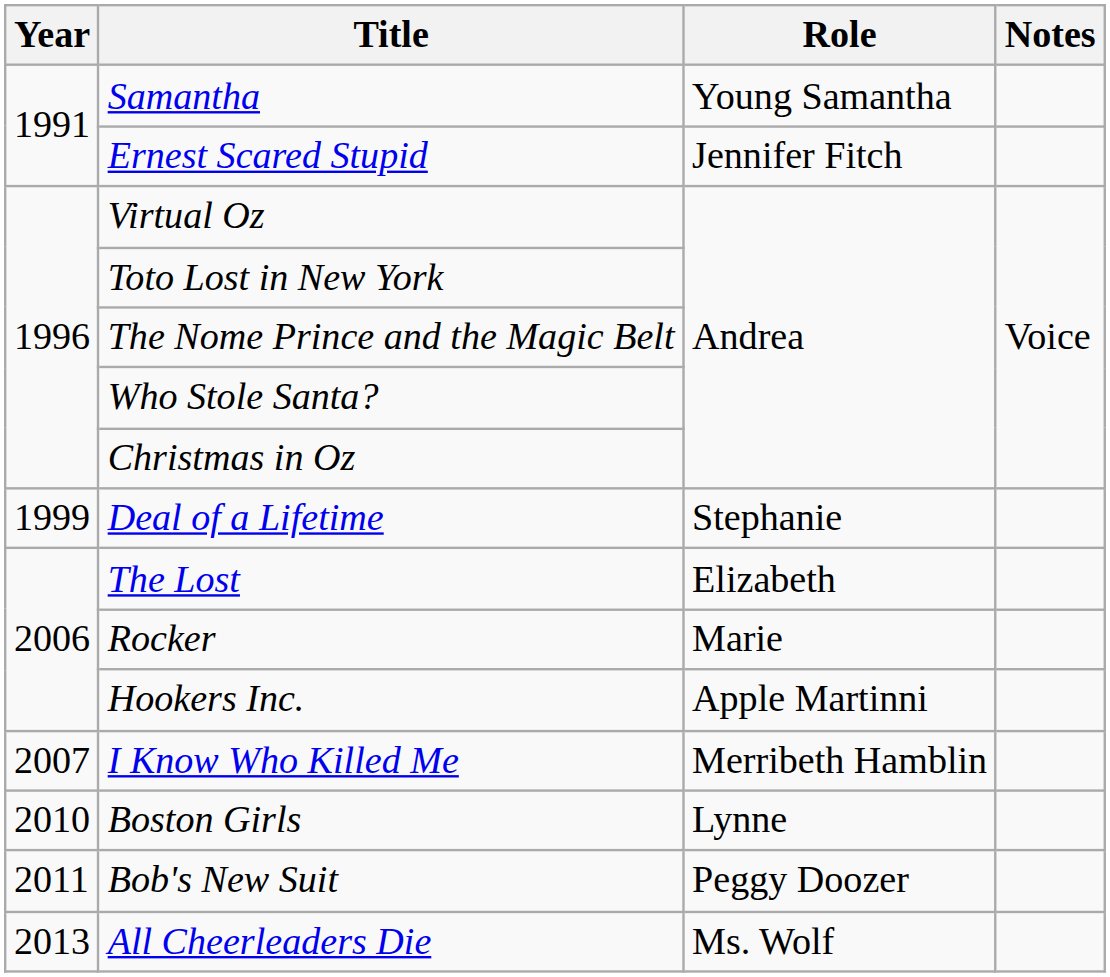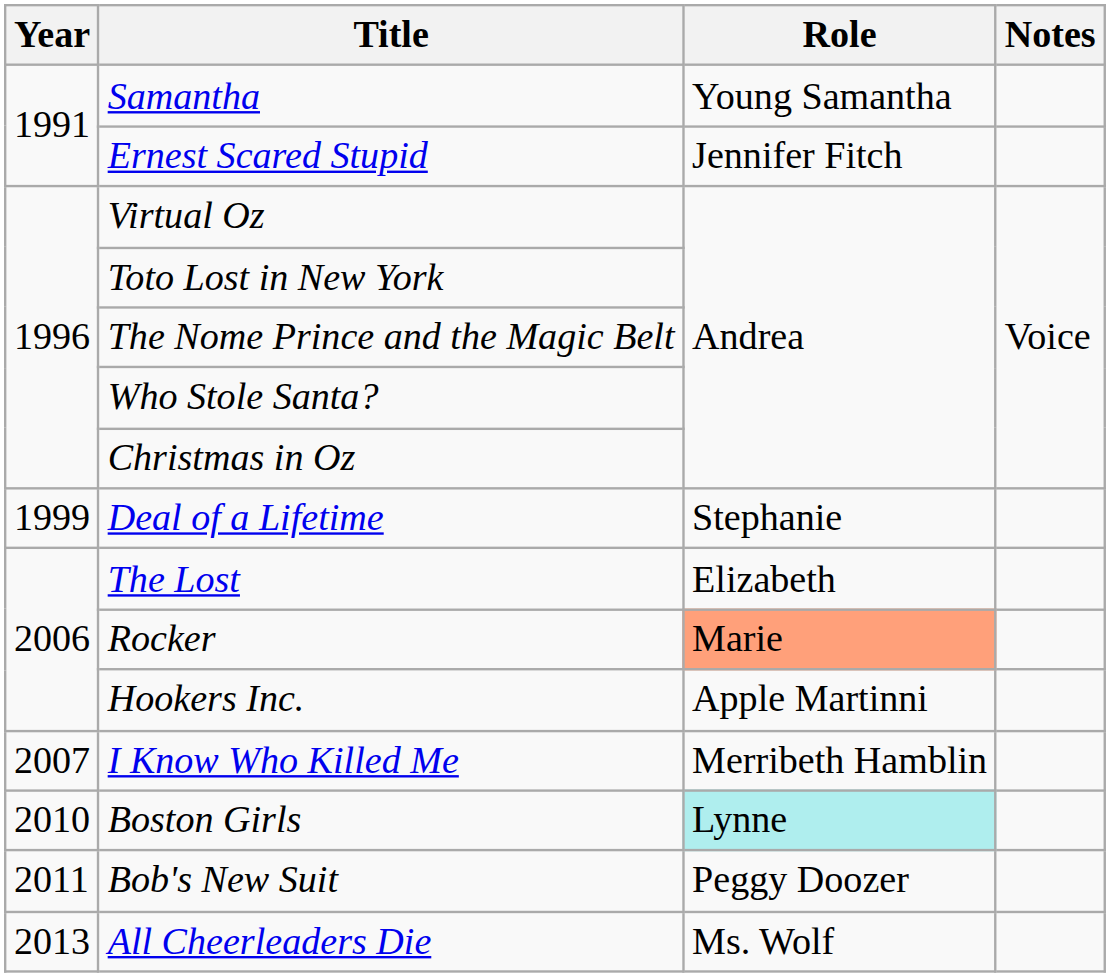(738, 638) no background -> (738, 638) lightsalmon background
(740, 819) no background -> (740, 819) paleturquoise background
